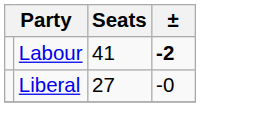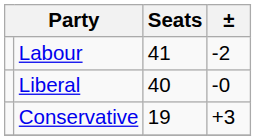(165, 53) bold -> (221, 53) normal
(103, 85) 27 -> (159, 85) 40
+ row: (79, 118)
